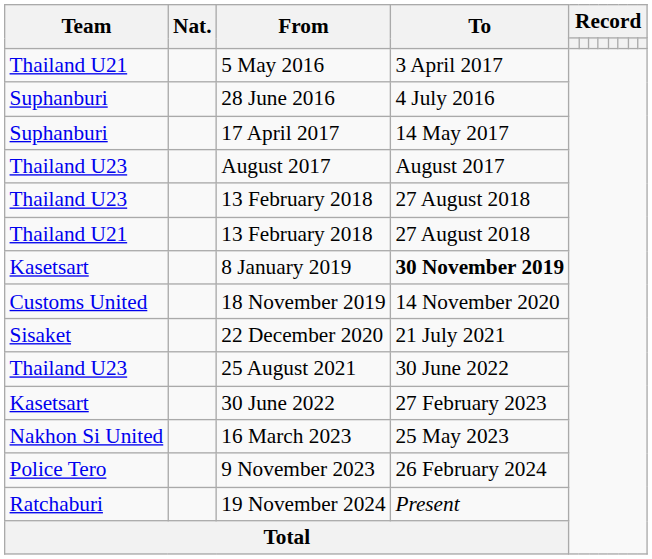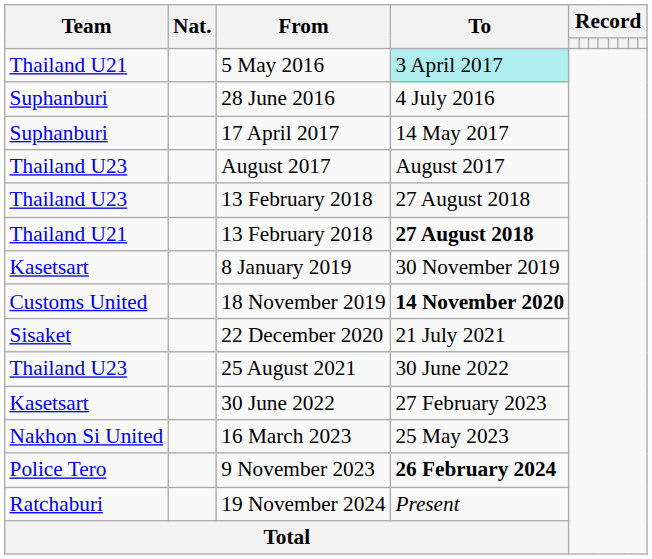(449, 64) no background -> (449, 64) paleturquoise background
(463, 233) normal -> (465, 233) bold
(480, 267) bold -> (478, 267) normal
(478, 301) normal -> (480, 301) bold
(471, 469) normal -> (476, 469) bold
